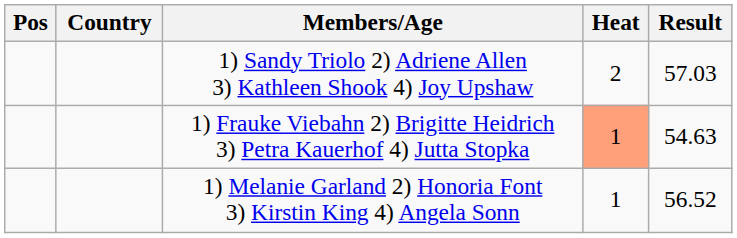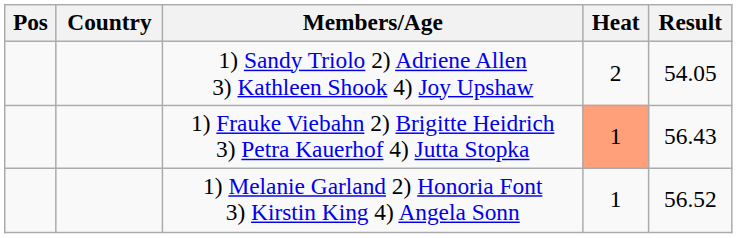(690, 73) 57.03 -> (690, 73) 54.05
(690, 136) 54.63 -> (690, 136) 56.43
